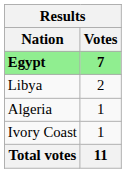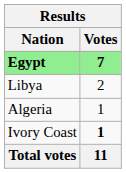(101, 132) normal -> (101, 132) bold
